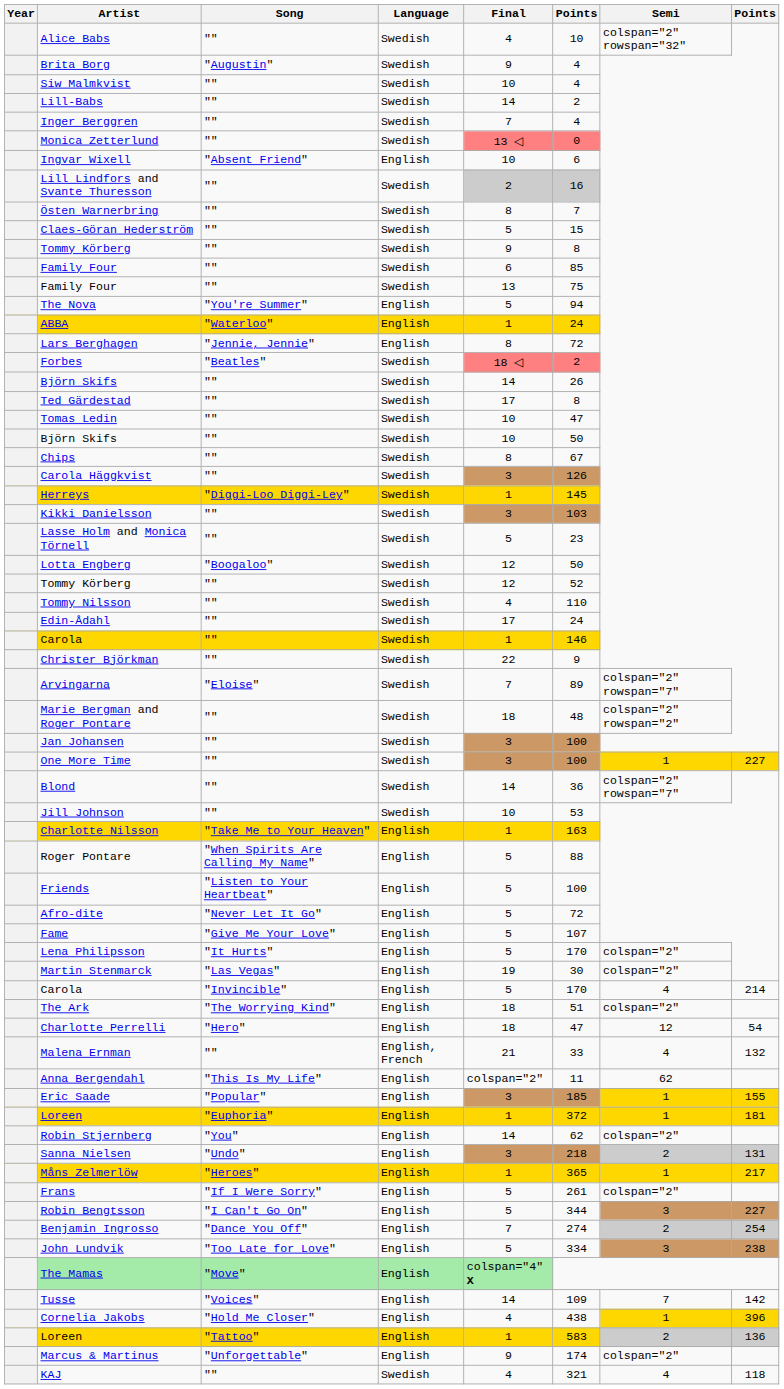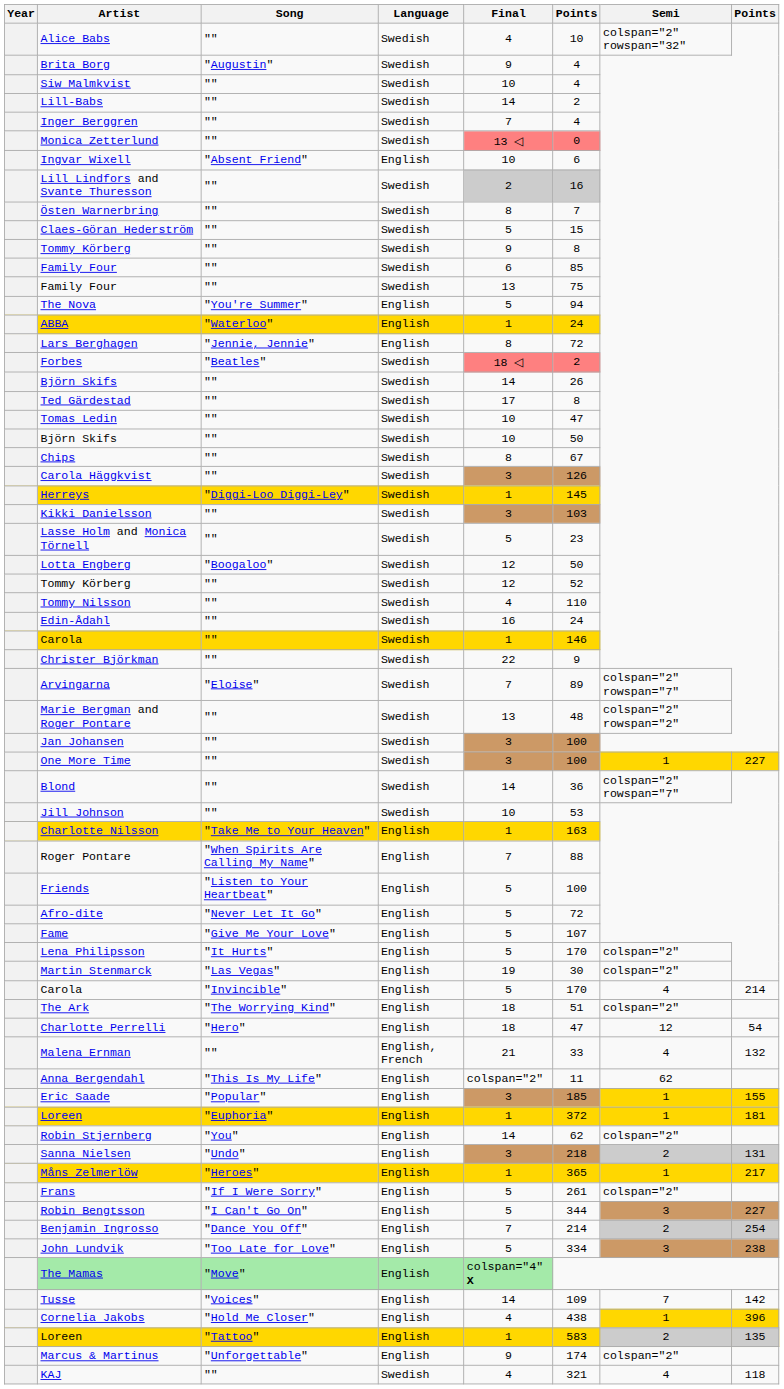(509, 621) 17 -> (509, 621) 16
(509, 717) 18 -> (509, 717) 13
(509, 857) 5 -> (509, 857) 7
(577, 1230) 274 -> (577, 1230) 214
(755, 1337) 136 -> (755, 1337) 135
